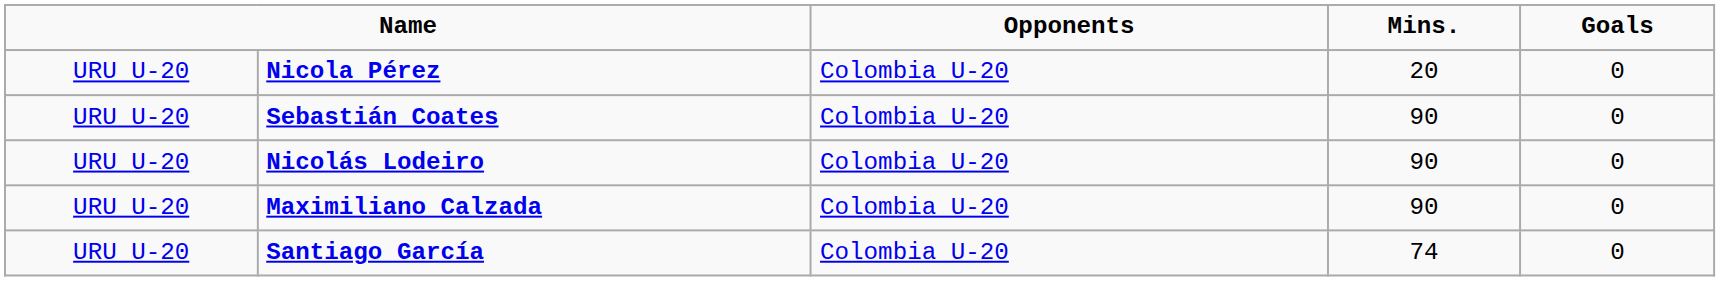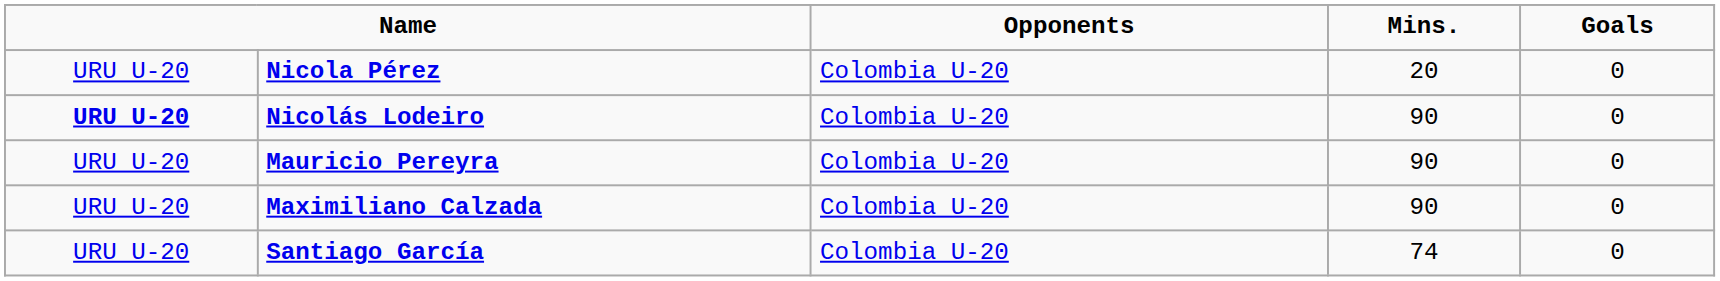- row: (382, 118)
(131, 163) normal -> (131, 118) bold
+ row: (382, 163)
